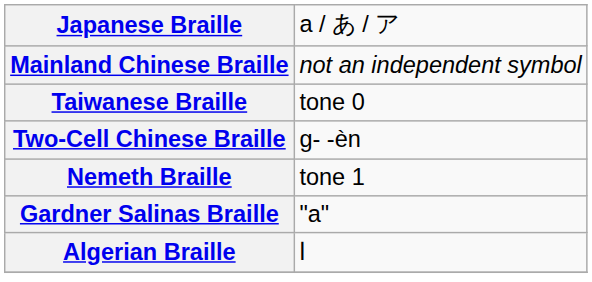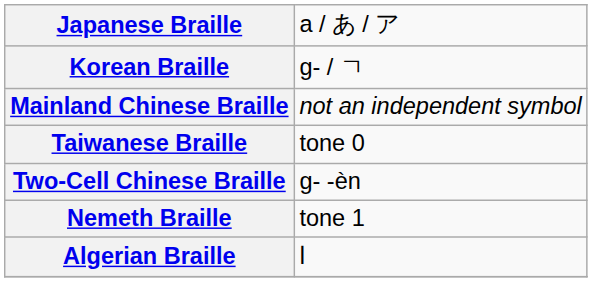+ row: (149, 67)
- row: (149, 214)
